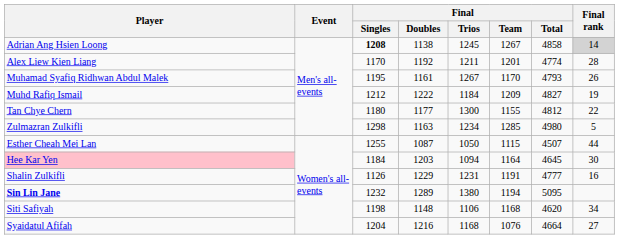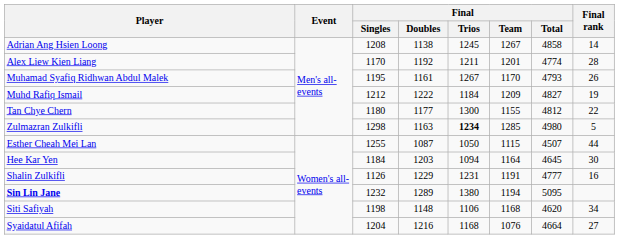(376, 45) bold -> (376, 45) normal
(593, 45) lightgrey background -> (593, 45) no background
(469, 127) normal -> (469, 127) bold
(32, 160) pink background -> (32, 160) no background
